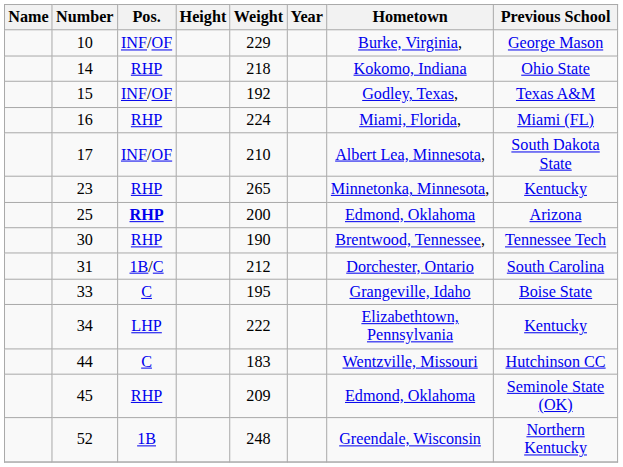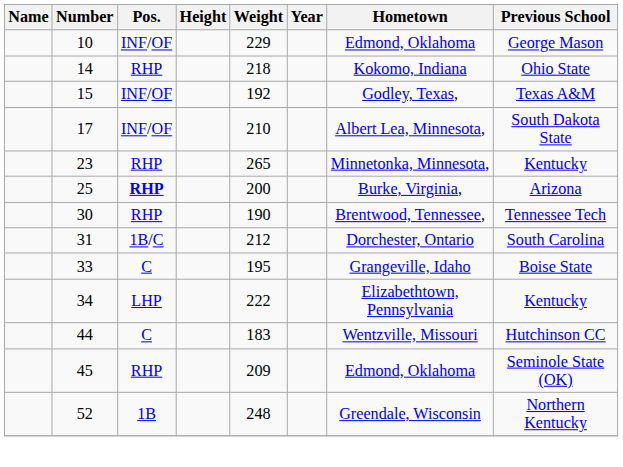(410, 42) Burke, Virginia, -> (410, 42) Edmond, Oklahoma
- row: (85, 119)
(410, 214) Edmond, Oklahoma -> (410, 189) Burke, Virginia,
